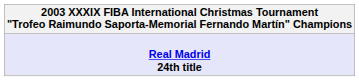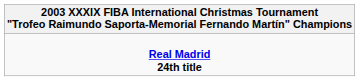(180, 60) lavender background -> (180, 60) no background
